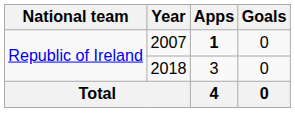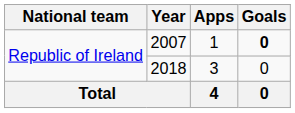(214, 42) bold -> (214, 42) normal
(264, 42) normal -> (264, 42) bold
